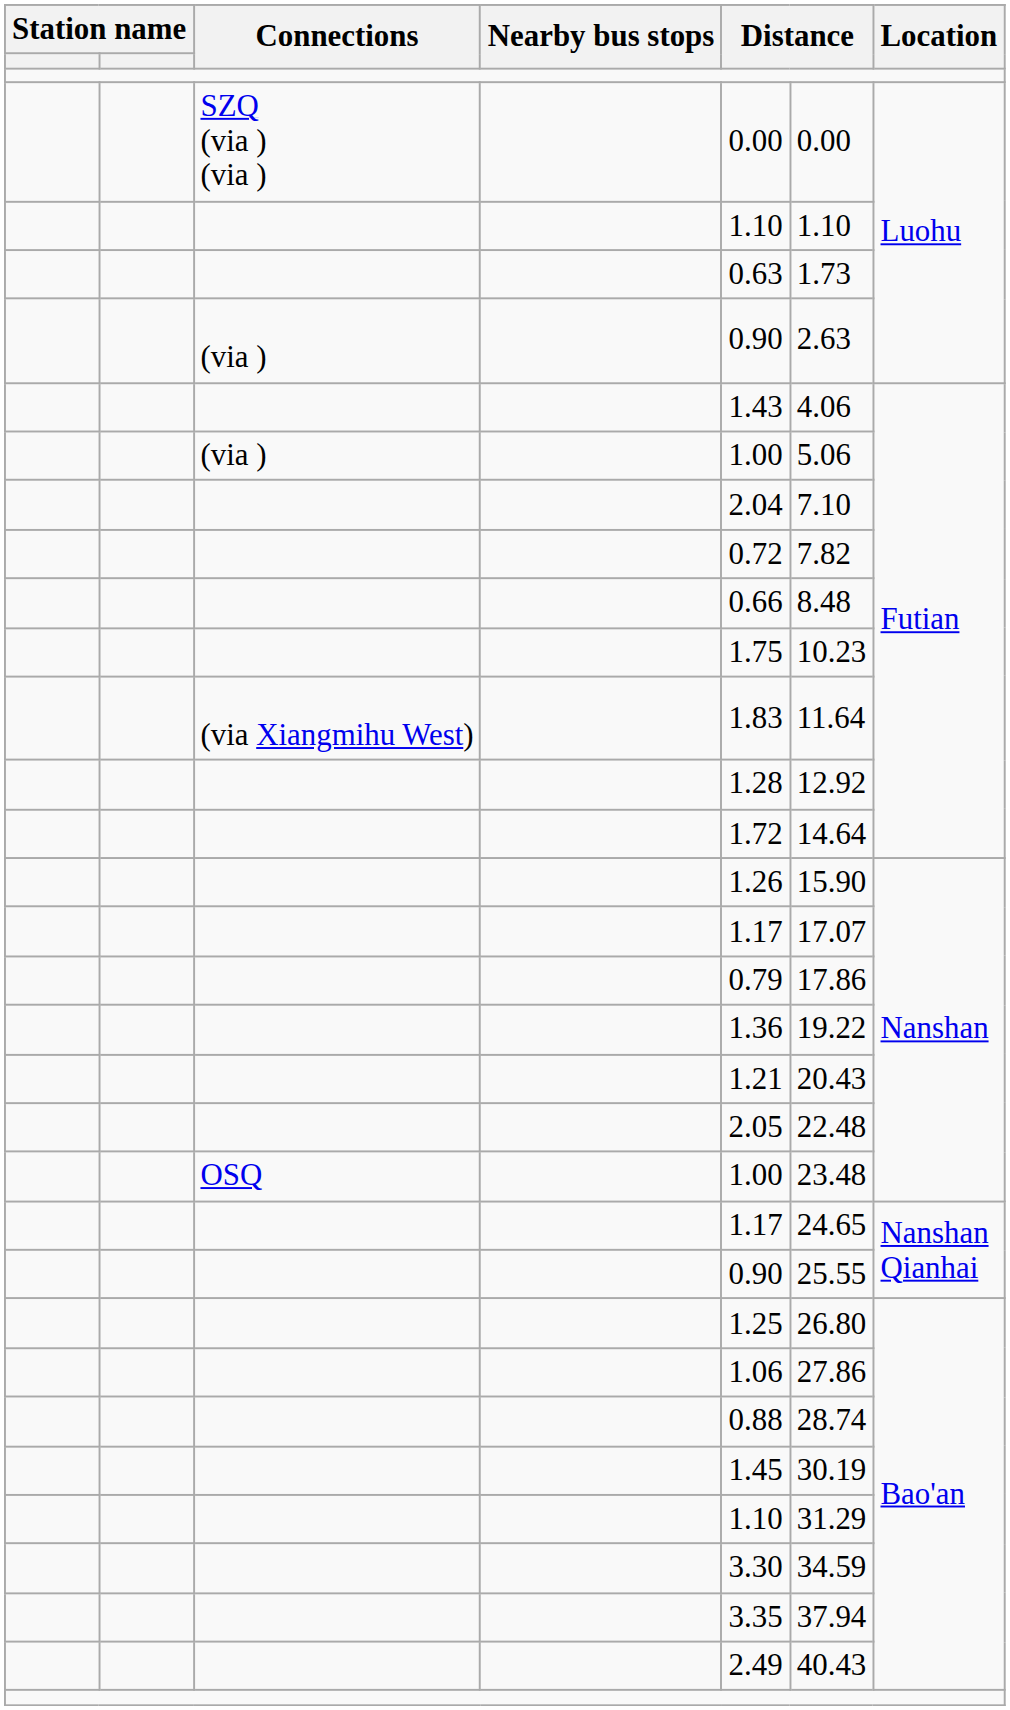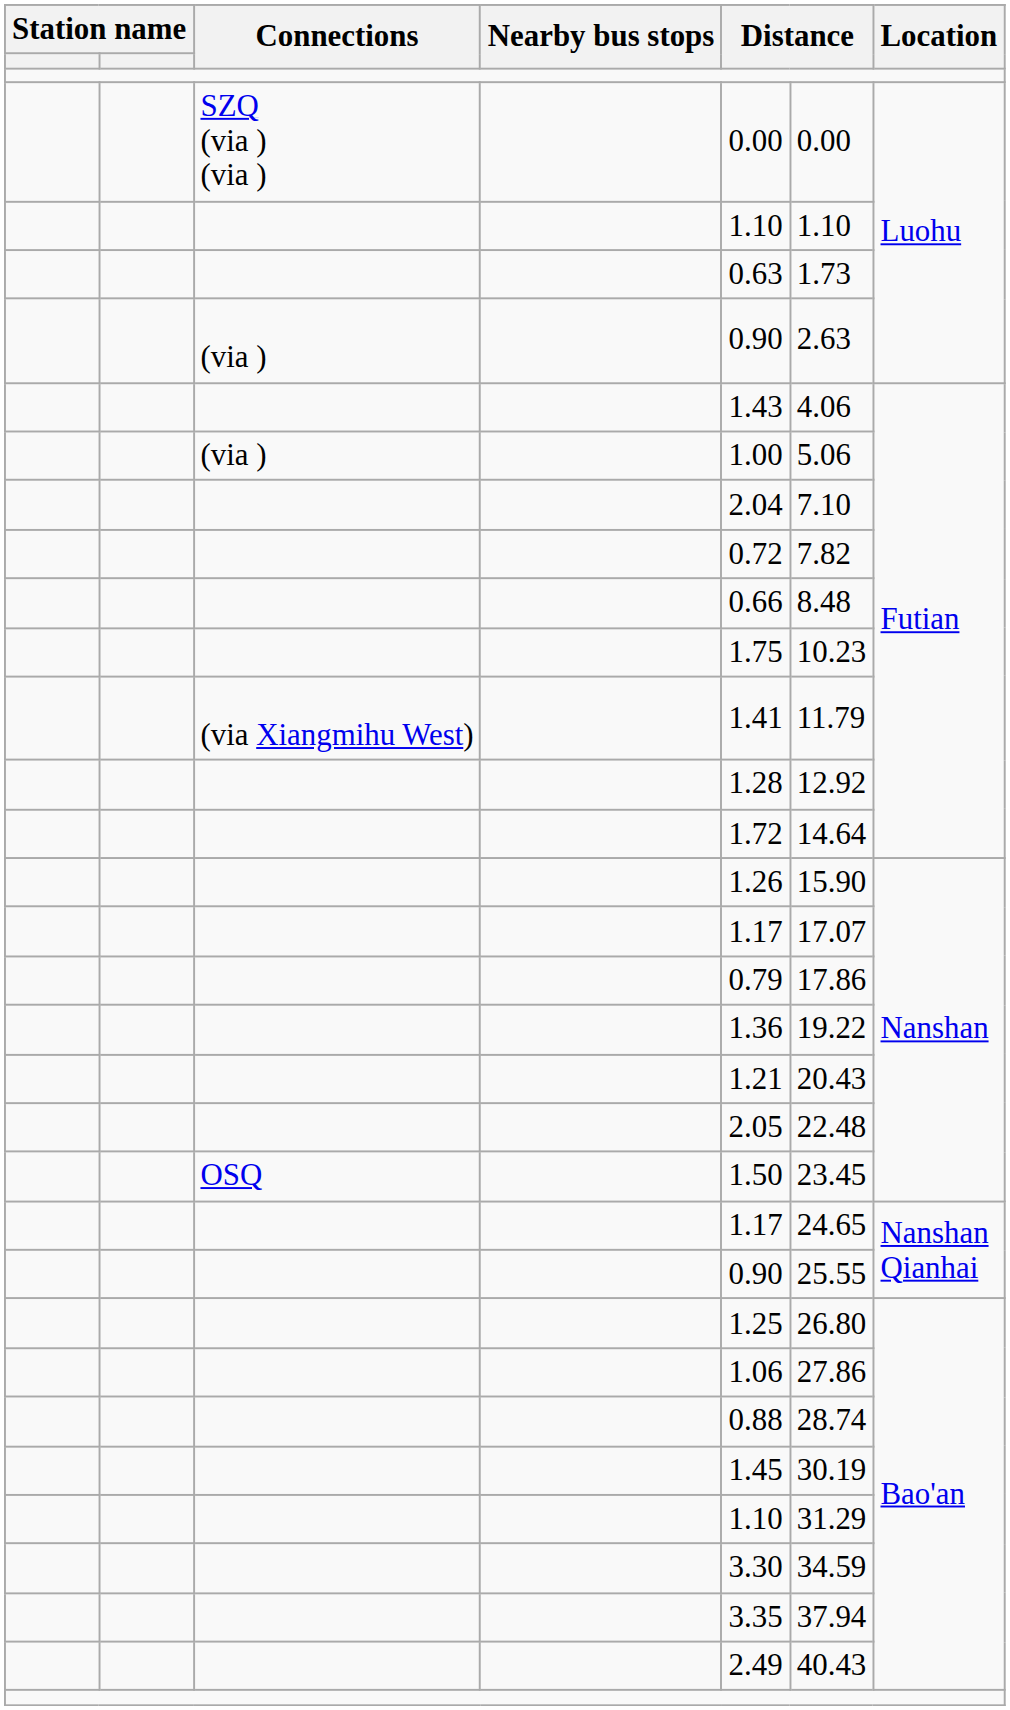(756, 717) 1.83 -> (756, 717) 1.41
(831, 717) 11.64 -> (831, 717) 11.79
(756, 1175) 1.00 -> (756, 1175) 1.50
(832, 1175) 23.48 -> (832, 1175) 23.45
